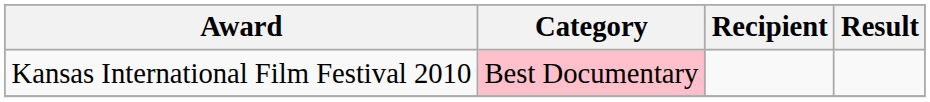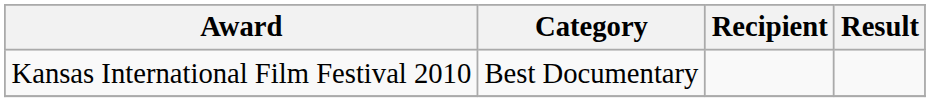(591, 72) pink background -> (591, 72) no background
